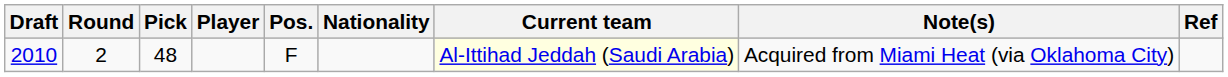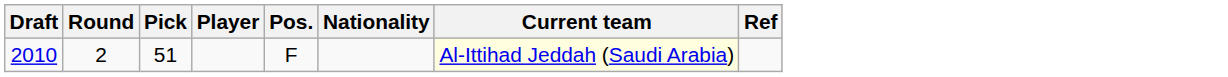- column: (959, 22)
(165, 55) 48 -> (165, 55) 51
